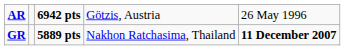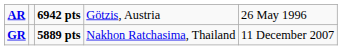(289, 35) bold -> (288, 35) normal
